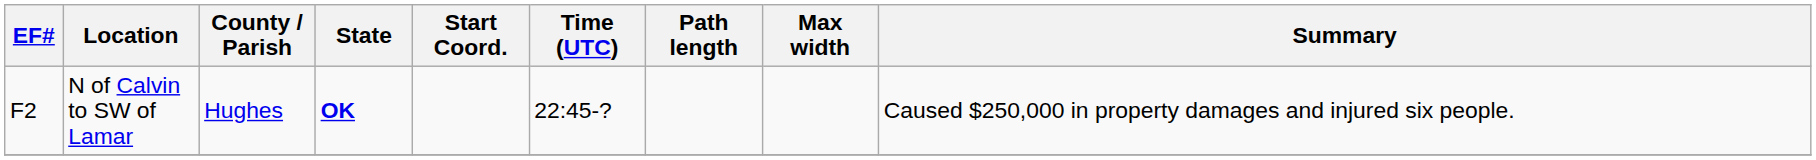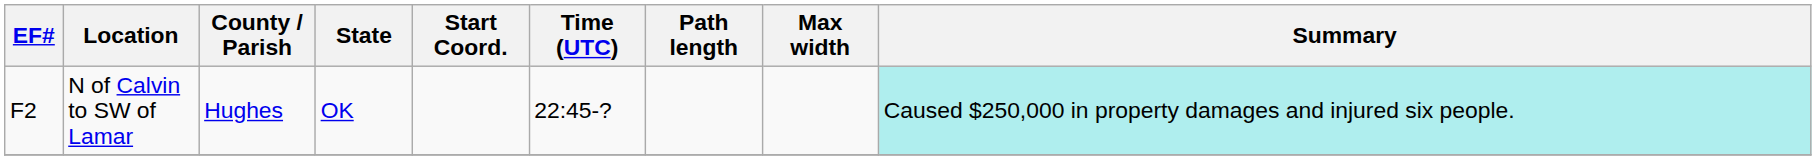(338, 110) bold -> (337, 110) normal
(1199, 110) no background -> (1199, 110) paleturquoise background
